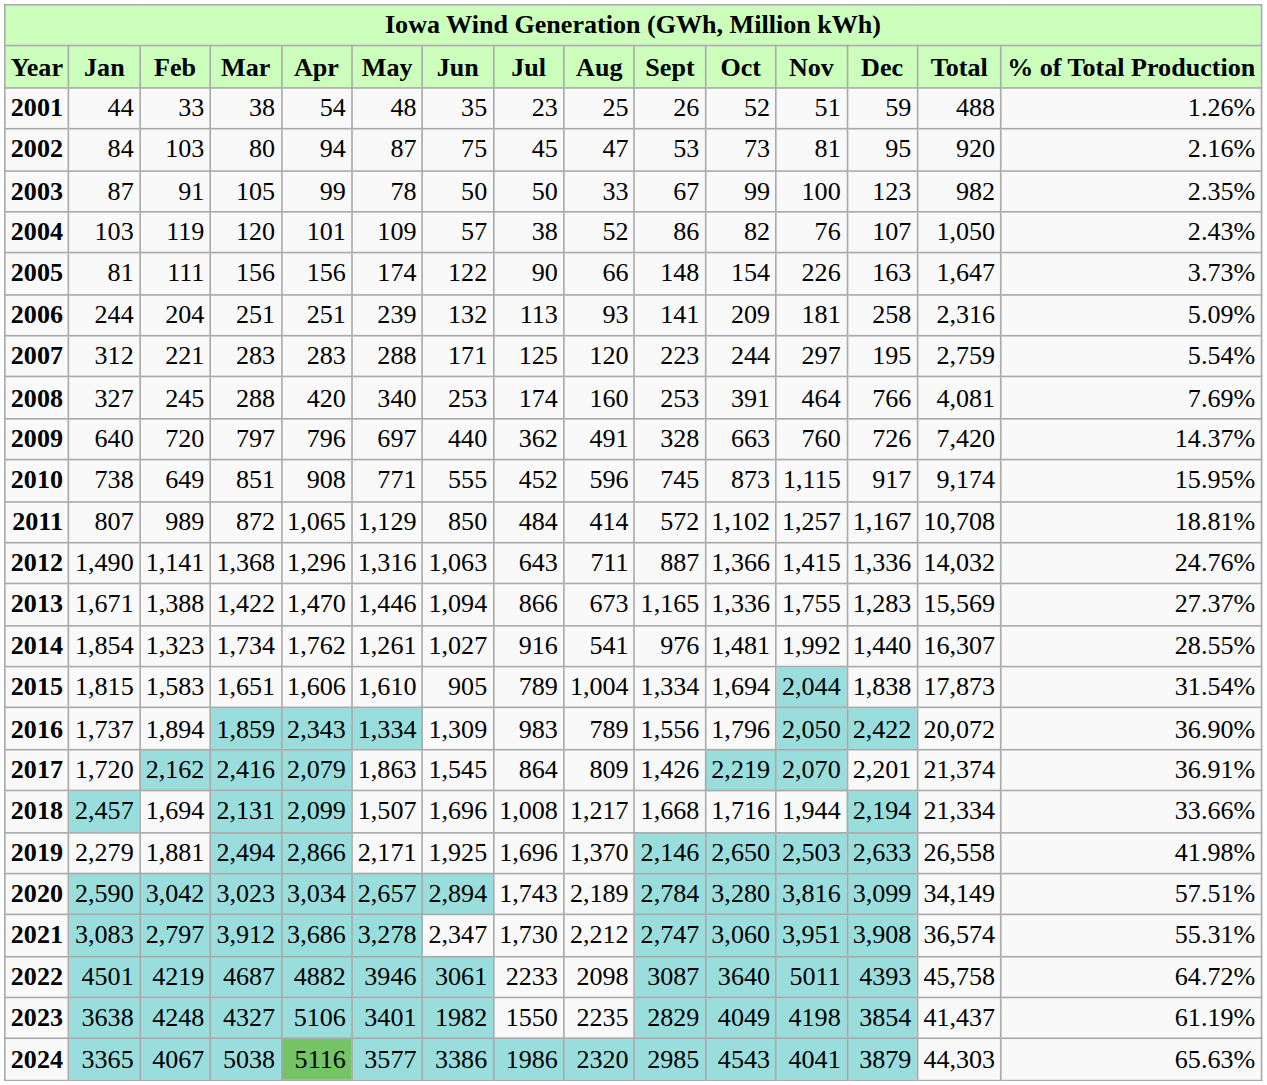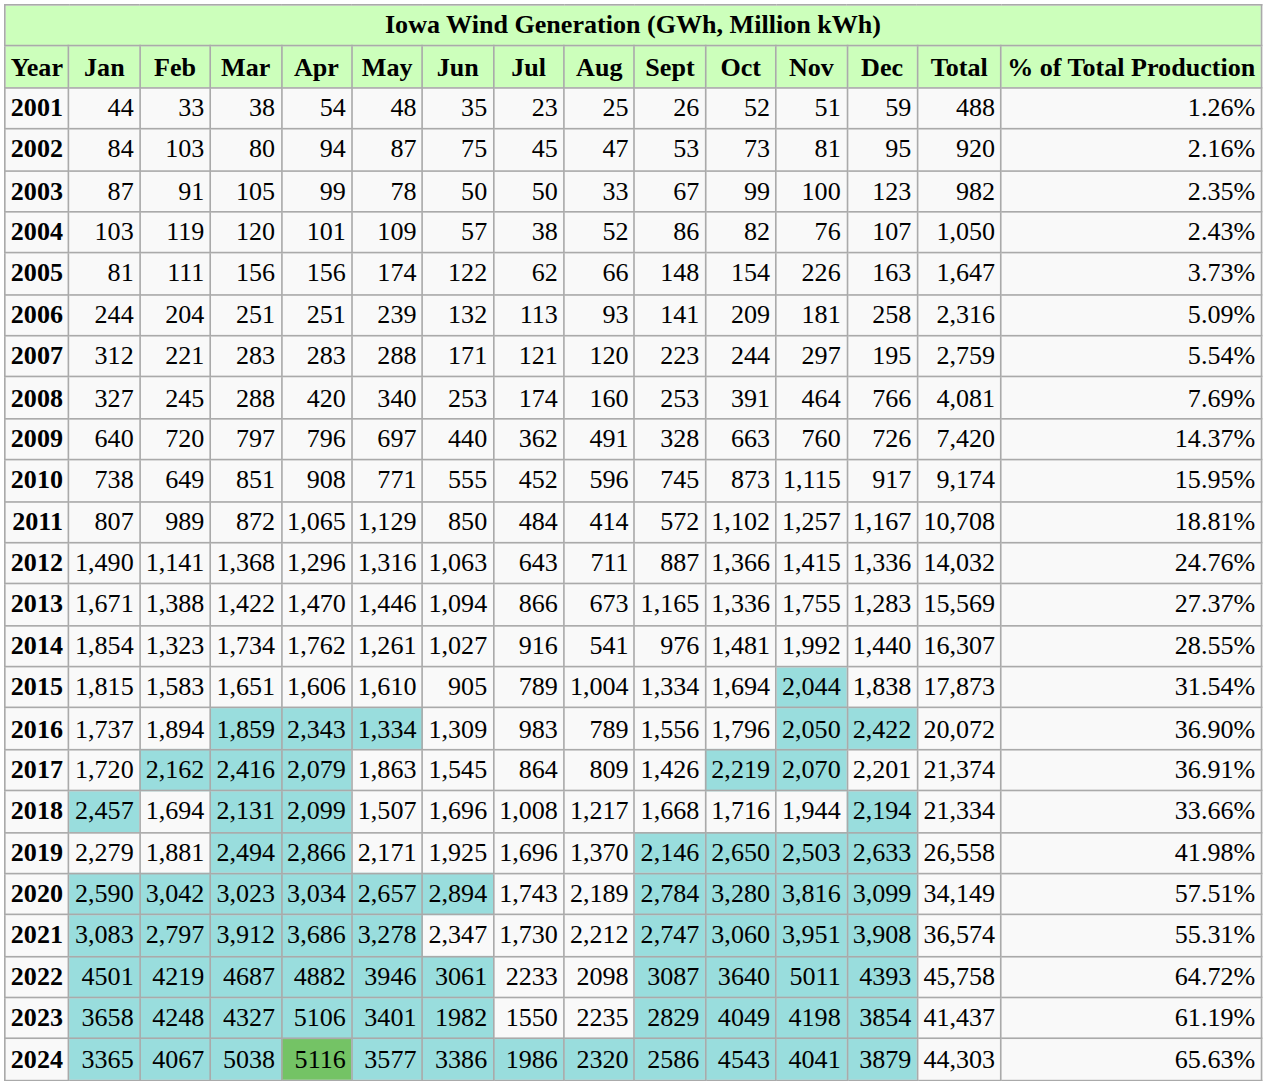(545, 273) 90 -> (545, 273) 62
(538, 356) 125 -> (538, 356) 121
(108, 1017) 3638 -> (108, 1017) 3658
(673, 1059) 2985 -> (673, 1059) 2586
